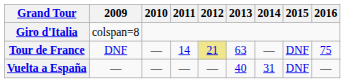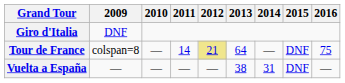(116, 31) colspan=8 -> (116, 31) DNF
(116, 50) DNF -> (116, 50) colspan=8
(241, 50) 63 -> (241, 50) 64
(241, 68) 40 -> (241, 68) 38
